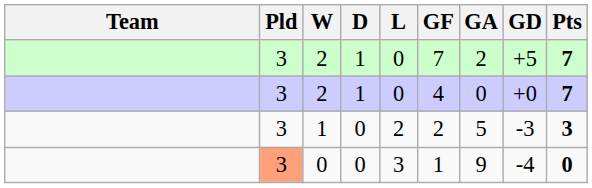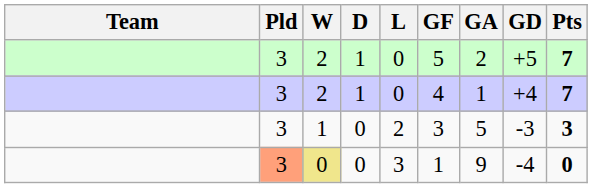(438, 57) 7 -> (438, 57) 5
(481, 93) 0 -> (481, 93) 1
(525, 93) +0 -> (525, 93) +4
(438, 128) 2 -> (438, 128) 3
(322, 164) no background -> (322, 164) khaki background
